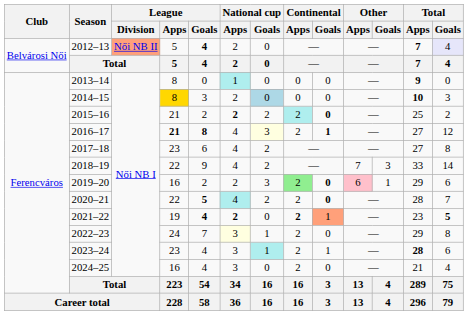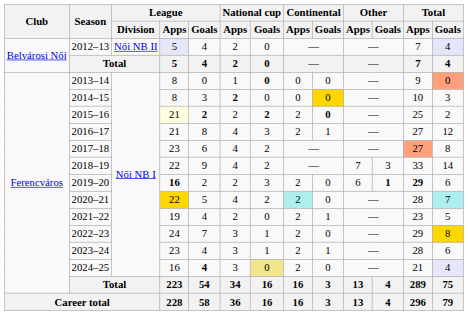(136, 47) lightsalmon background -> (136, 47) no background
(174, 47) no background -> (174, 47) lavender background
(204, 47) bold -> (204, 47) normal
(418, 47) bold -> (418, 47) normal
(235, 81) paleturquoise background -> (235, 81) no background
(267, 81) normal -> (267, 81) bold
(418, 81) bold -> (418, 81) normal
(448, 81) no background -> (448, 81) lightsalmon background
(174, 98) gold background -> (174, 98) no background
(235, 98) normal -> (235, 98) bold
(267, 98) lightblue background -> (267, 98) no background
(328, 98) no background -> (328, 98) gold background
(418, 98) bold -> (418, 98) normal
(174, 115) no background -> (174, 115) lightyellow background
(204, 115) normal -> (204, 115) bold
(235, 115) bold -> (235, 115) normal
(267, 115) normal -> (267, 115) bold
(298, 115) paleturquoise background -> (298, 115) no background
(174, 132) bold -> (174, 132) normal
(204, 132) bold -> (204, 132) normal
(267, 132) lightyellow background -> (267, 132) no background
(328, 132) bold -> (328, 132) normal
(418, 149) no background -> (418, 149) lightsalmon background
(174, 183) normal -> (174, 183) bold
(298, 183) lightgreen background -> (298, 183) no background
(328, 183) bold -> (328, 183) normal
(358, 183) pink background -> (358, 183) no background
(388, 183) normal -> (388, 183) bold
(418, 183) normal -> (418, 183) bold
(174, 200) no background -> (174, 200) gold background
(204, 200) bold -> (204, 200) normal
(235, 200) paleturquoise background -> (235, 200) no background
(298, 200) no background -> (298, 200) paleturquoise background
(328, 200) bold -> (328, 200) normal
(448, 200) no background -> (448, 200) paleturquoise background
(204, 217) bold -> (204, 217) normal
(235, 217) bold -> (235, 217) normal
(298, 217) bold -> (298, 217) normal
(328, 217) lightsalmon background -> (328, 217) no background
(448, 217) bold -> (448, 217) normal
(235, 234) lightyellow background -> (235, 234) no background
(448, 234) no background -> (448, 234) gold background
(267, 251) paleturquoise background -> (267, 251) no background
(418, 251) bold -> (418, 251) normal
(204, 268) normal -> (204, 268) bold
(267, 268) no background -> (267, 268) khaki background
(448, 268) no background -> (448, 268) lavender background
